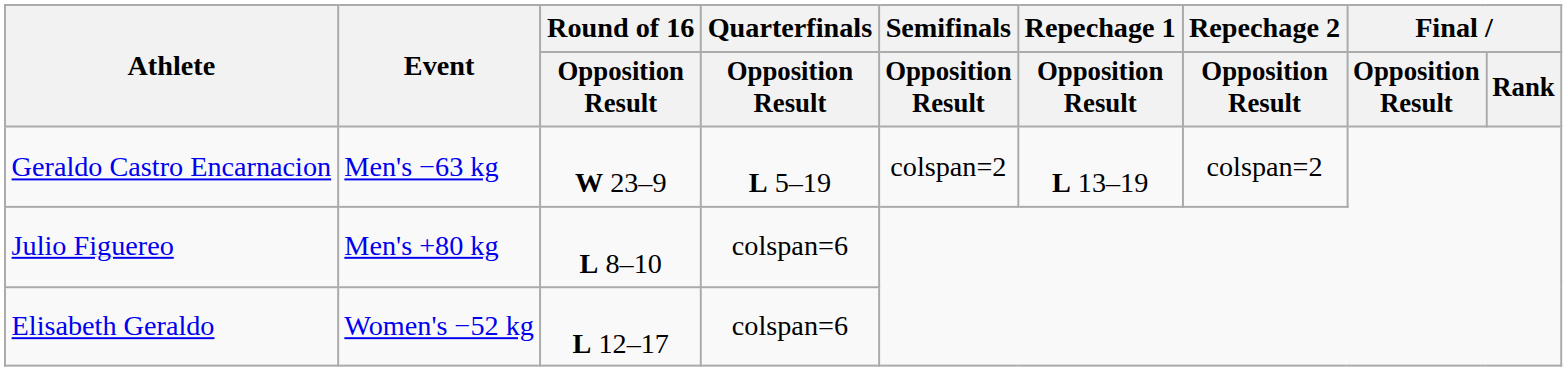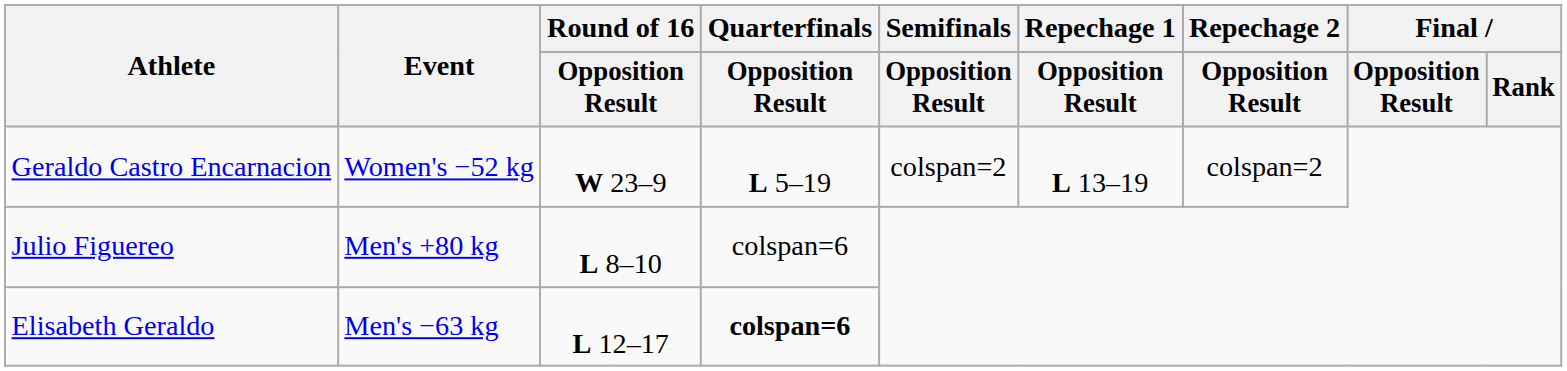(421, 166) Men's −63 kg -> (439, 166) Women's −52 kg
(439, 326) Women's −52 kg -> (421, 326) Men's −63 kg
(790, 326) normal -> (790, 326) bold
